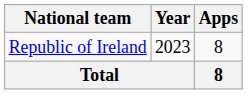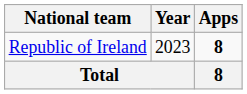(218, 46) normal -> (218, 46) bold
